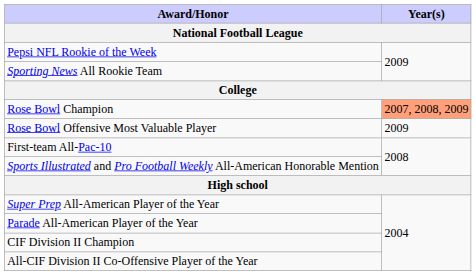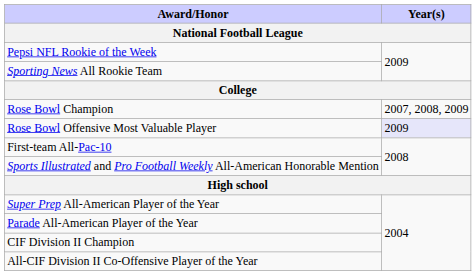(426, 109) lightsalmon background -> (426, 109) no background
(396, 128) no background -> (396, 128) lavender background
